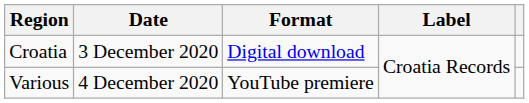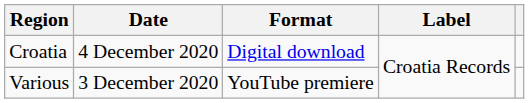(148, 51) 3 December 2020 -> (148, 51) 4 December 2020
(148, 82) 4 December 2020 -> (148, 82) 3 December 2020
